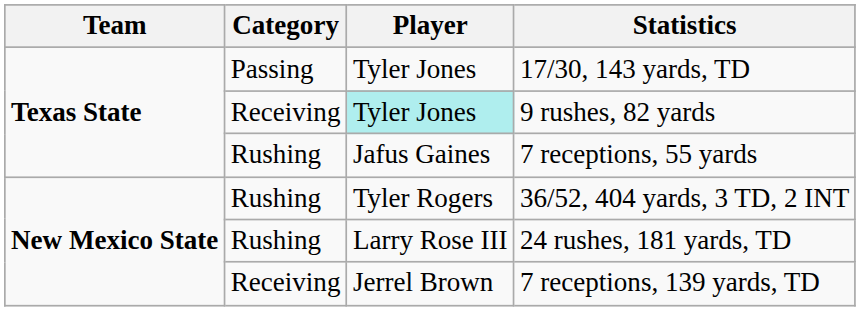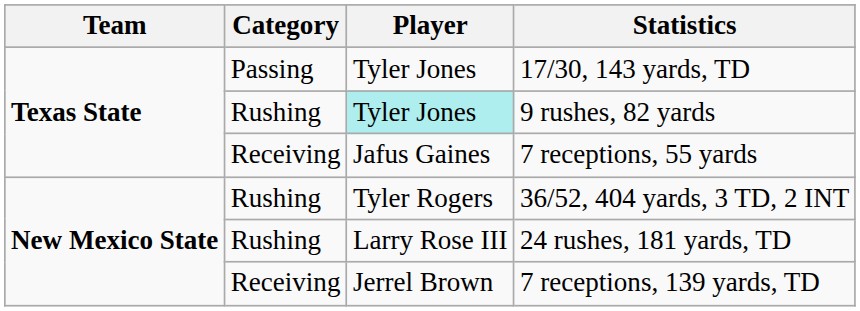(286, 111) Receiving -> (276, 111) Rushing
(276, 154) Rushing -> (286, 154) Receiving
